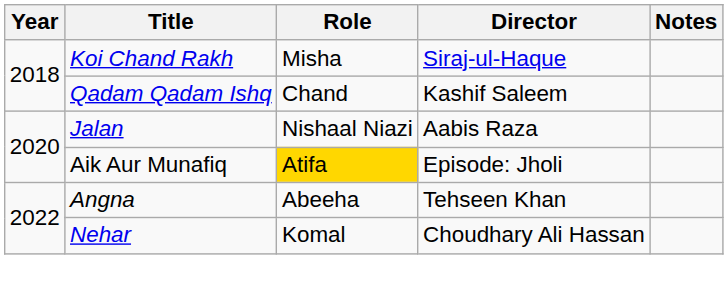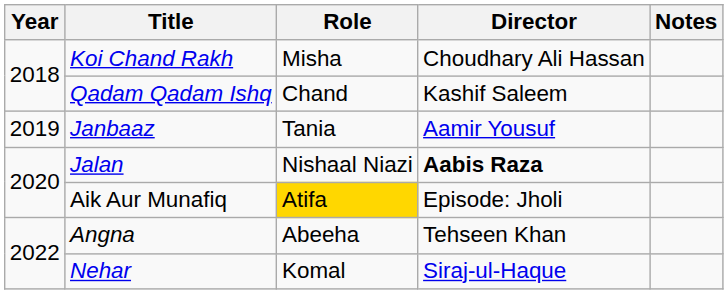(495, 57) Siraj-ul-Haque -> (534, 57) Choudhary Ali Hassan
+ row: (112, 128)
(480, 128) normal -> (483, 164) bold
(534, 235) Choudhary Ali Hassan -> (495, 270) Siraj-ul-Haque
